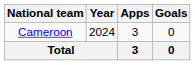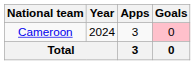(171, 32) no background -> (171, 32) pink background
